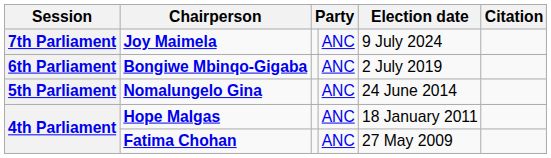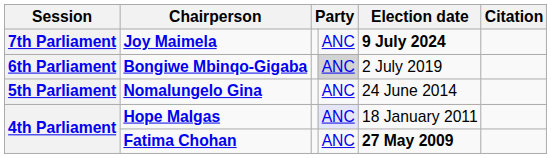(402, 41) normal -> (404, 41) bold
(338, 66) no background -> (338, 66) lightgrey background
(338, 116) no background -> (338, 116) lavender background
(407, 141) normal -> (408, 141) bold
